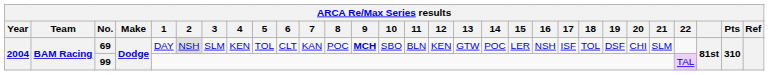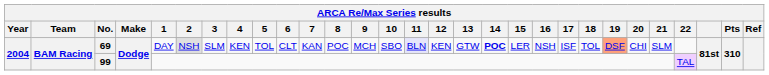(365, 45) bold -> (365, 45) normal
(416, 45) no background -> (416, 45) lavender background
(495, 45) normal -> (495, 45) bold
(615, 45) no background -> (615, 45) lightsalmon background
